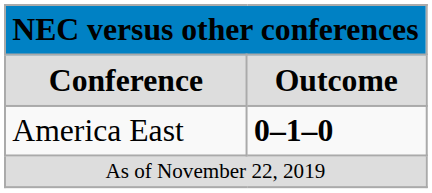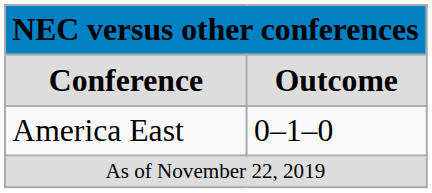(294, 130) bold -> (294, 130) normal
